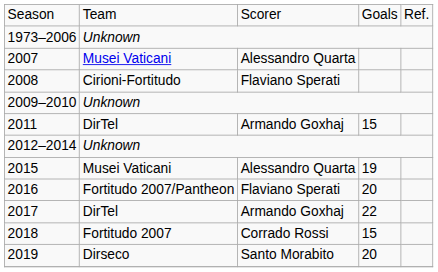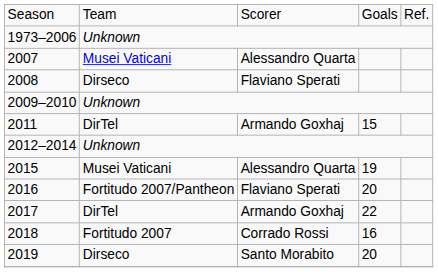(132, 80) Cirioni-Fortitudo -> (106, 80) Dirseco
(369, 233) 15 -> (369, 233) 16
